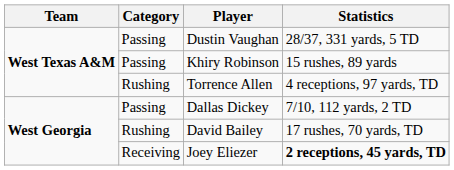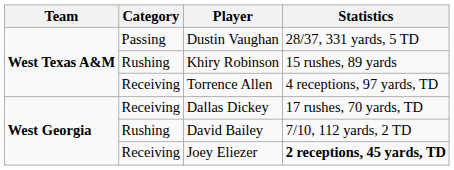(144, 61) Passing -> (146, 61) Rushing
(146, 84) Rushing -> (151, 84) Receiving
(144, 107) Passing -> (151, 107) Receiving
(348, 107) 7/10, 112 yards, 2 TD -> (354, 107) 17 rushes, 70 yards, TD
(354, 130) 17 rushes, 70 yards, TD -> (348, 130) 7/10, 112 yards, 2 TD
